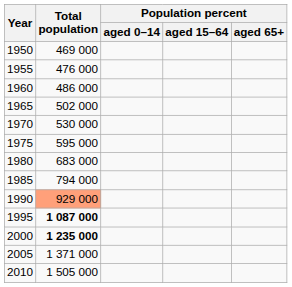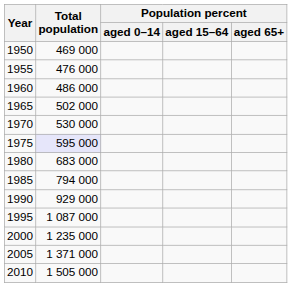(77, 143) no background -> (77, 143) lavender background
(77, 198) lightsalmon background -> (77, 198) no background
(72, 217) bold -> (72, 217) normal
(72, 236) bold -> (72, 236) normal
